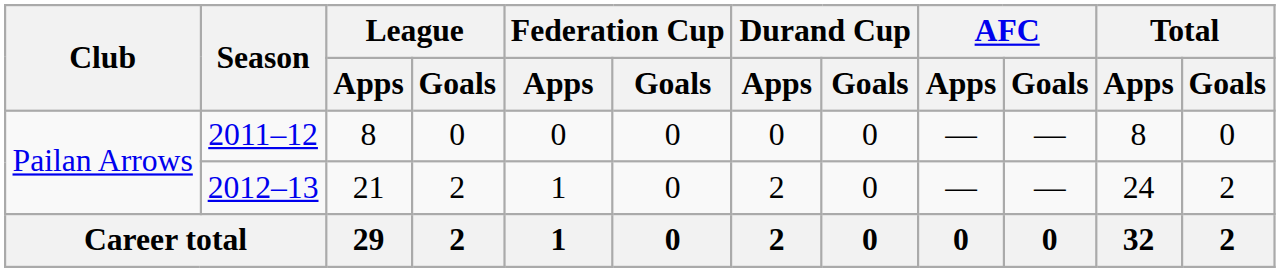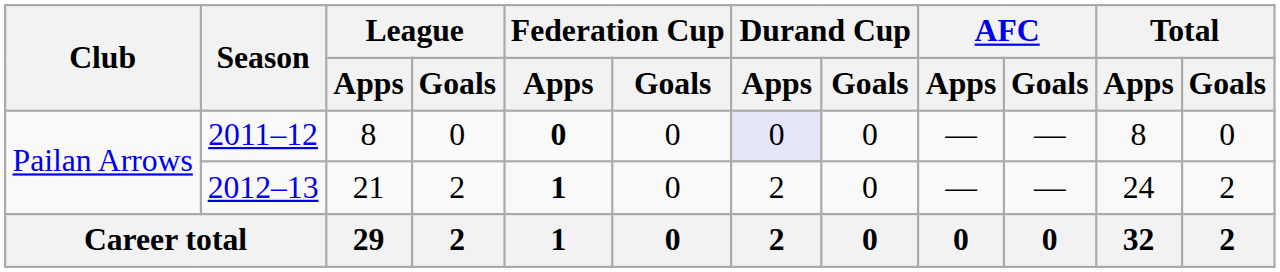(558, 135) normal -> (558, 135) bold
(777, 135) no background -> (777, 135) lavender background
(558, 187) normal -> (558, 187) bold
